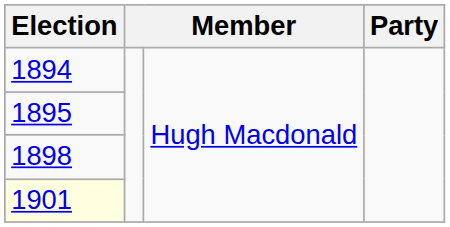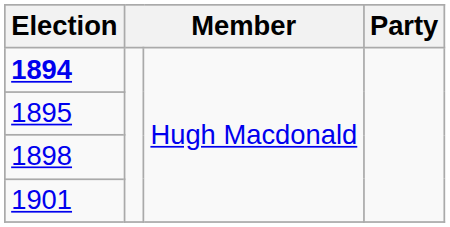(42, 69) normal -> (42, 69) bold
(42, 199) lightyellow background -> (42, 199) no background
